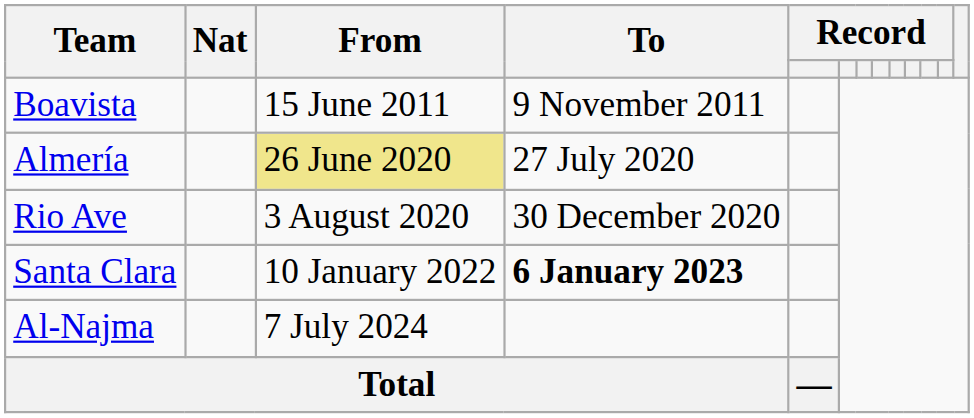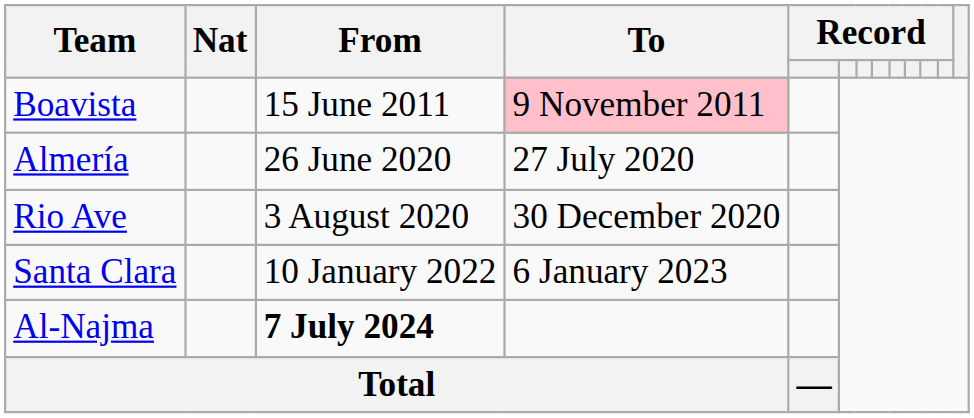(639, 104) no background -> (639, 104) pink background
(358, 160) khaki background -> (358, 160) no background
(628, 271) bold -> (620, 271) normal
(346, 327) normal -> (349, 327) bold
